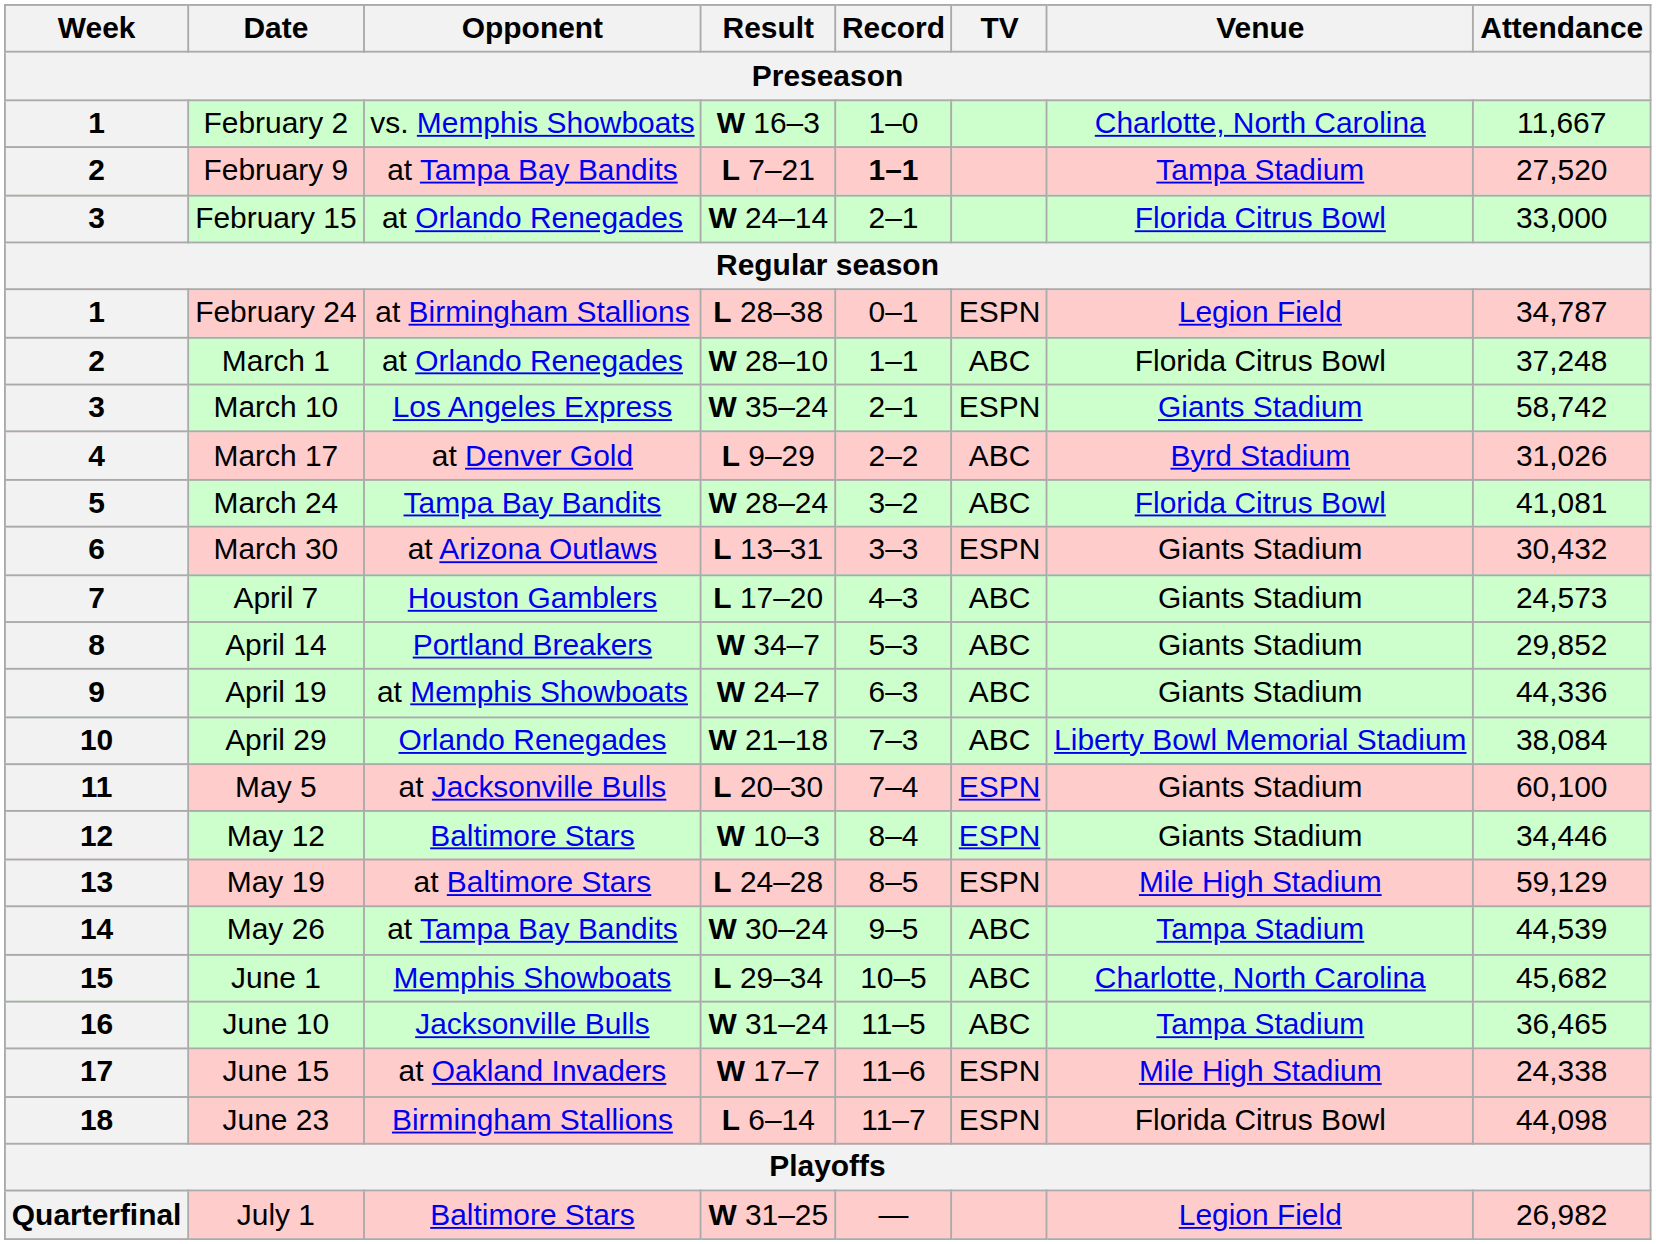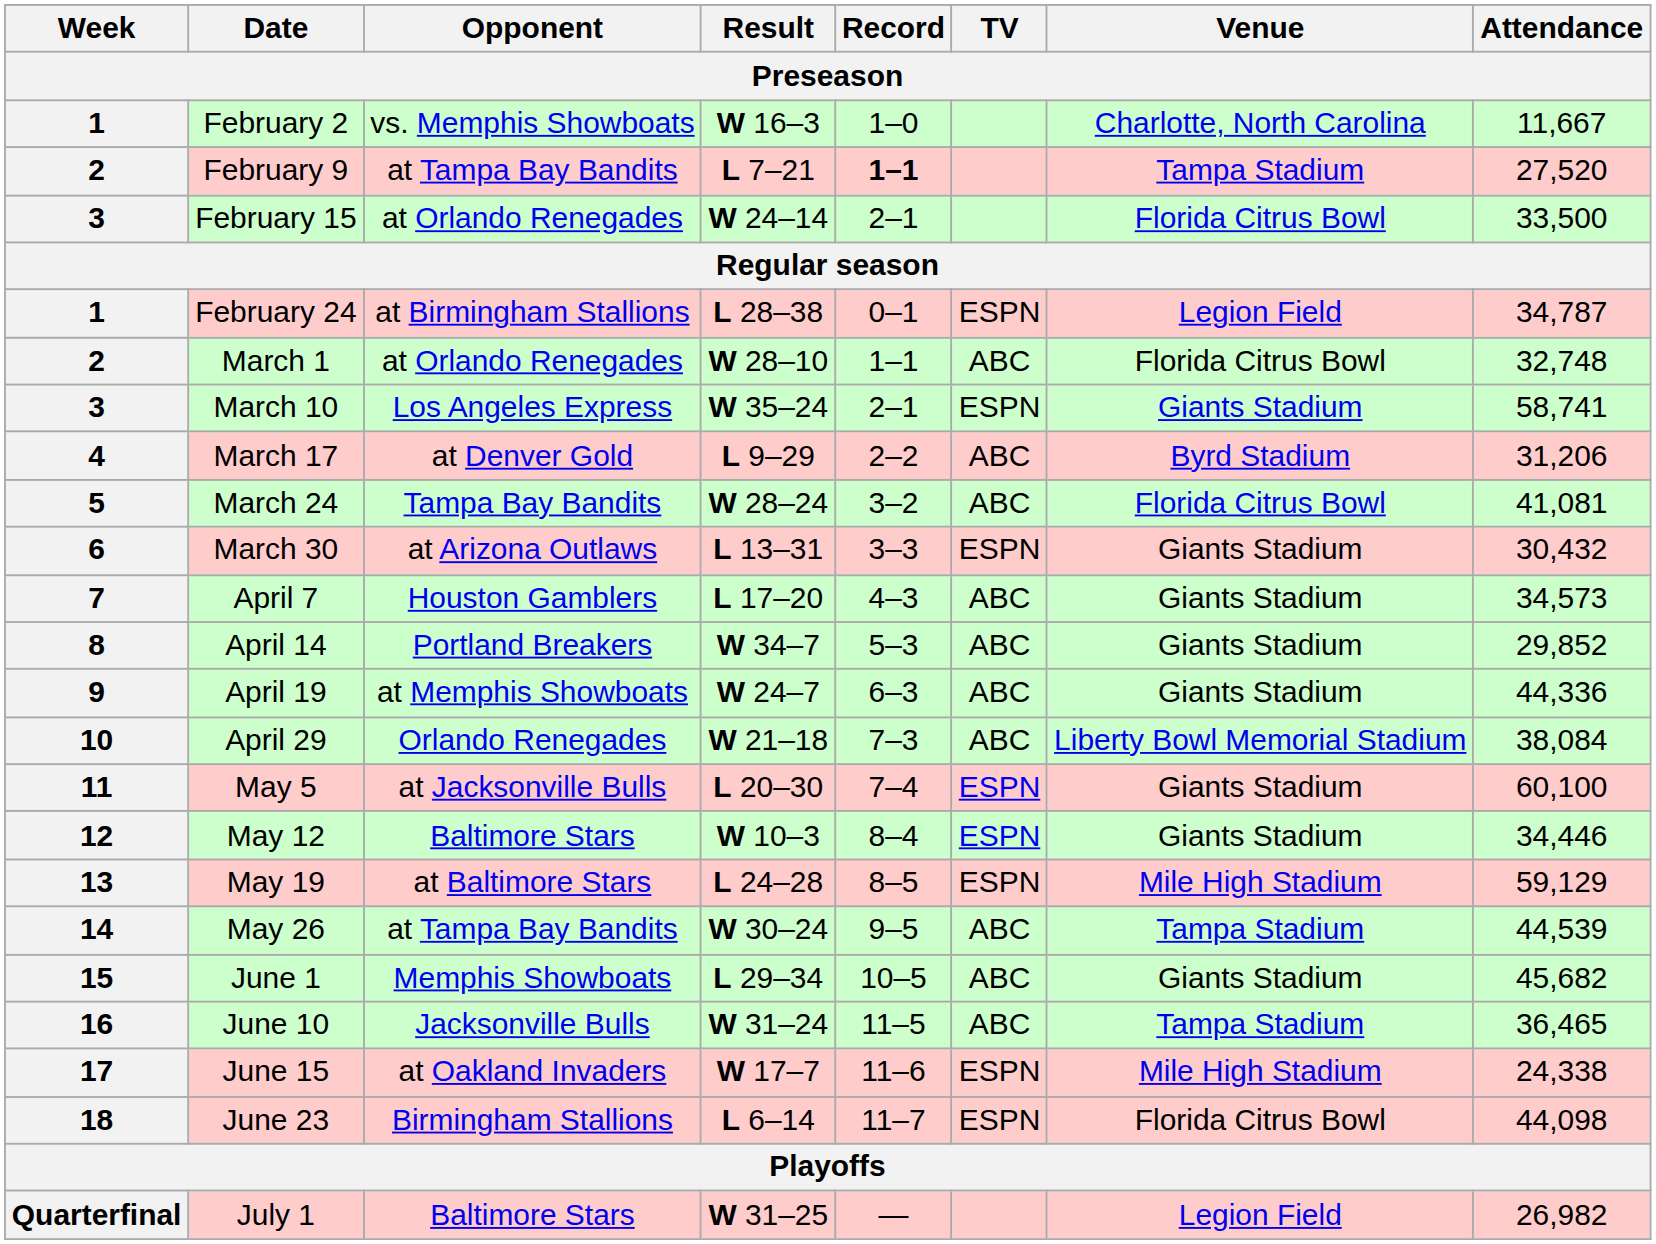(1562, 218) 33,000 -> (1562, 218) 33,500
(1562, 360) 37,248 -> (1562, 360) 32,748
(1562, 407) 58,742 -> (1562, 407) 58,741
(1562, 455) 31,026 -> (1562, 455) 31,206
(1562, 597) 24,573 -> (1562, 597) 34,573
(1260, 977) Charlotte, North Carolina -> (1260, 977) Giants Stadium
